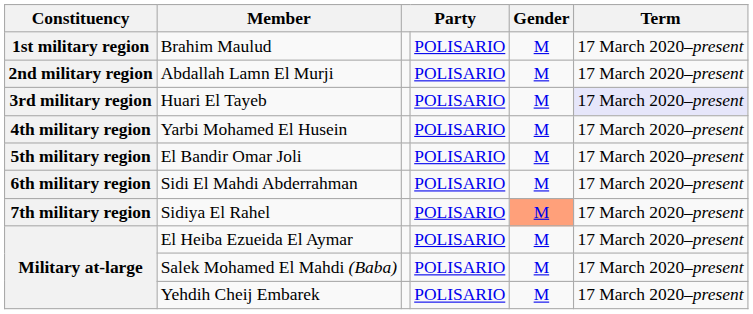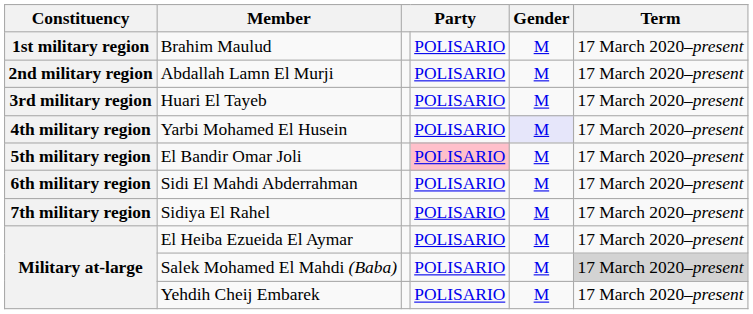(661, 101) lavender background -> (661, 101) no background
(541, 128) no background -> (541, 128) lavender background
(460, 156) no background -> (460, 156) pink background
(541, 211) lightsalmon background -> (541, 211) no background
(661, 267) no background -> (661, 267) lightgrey background
